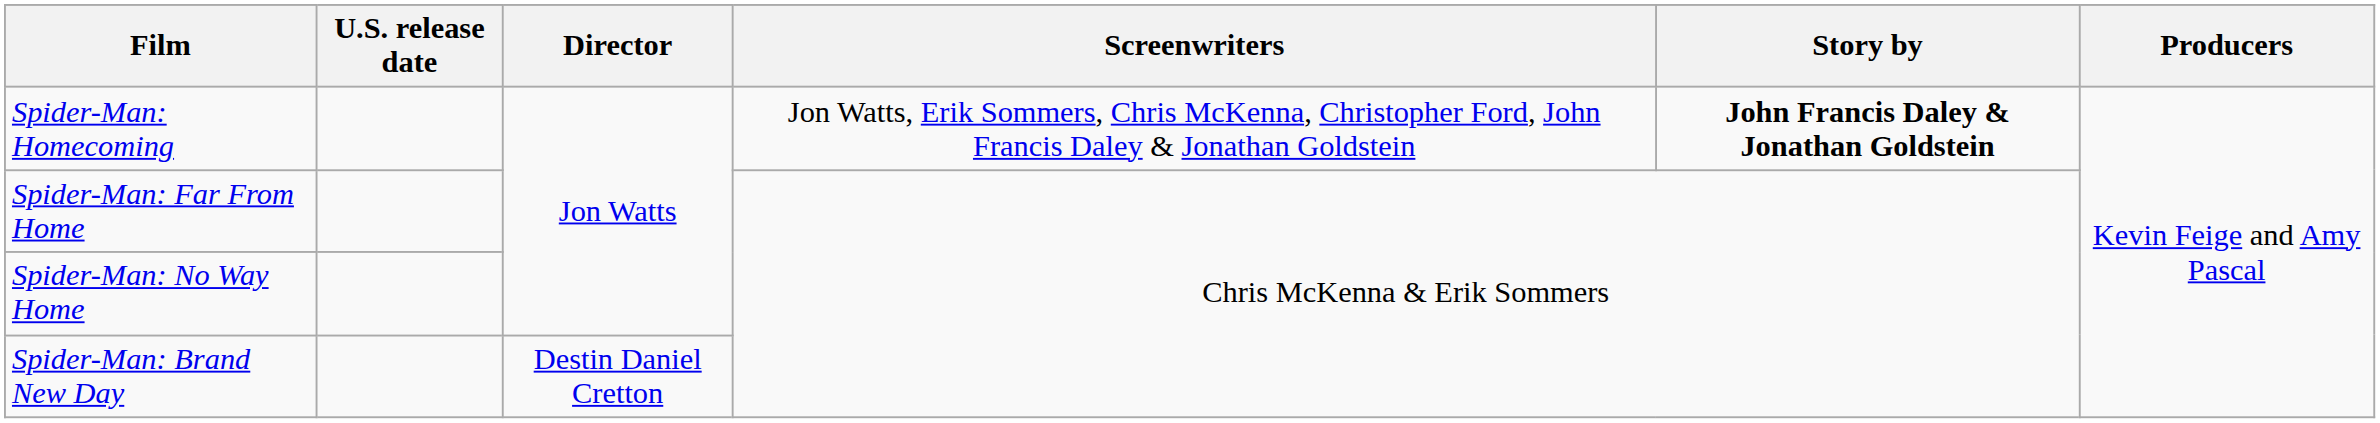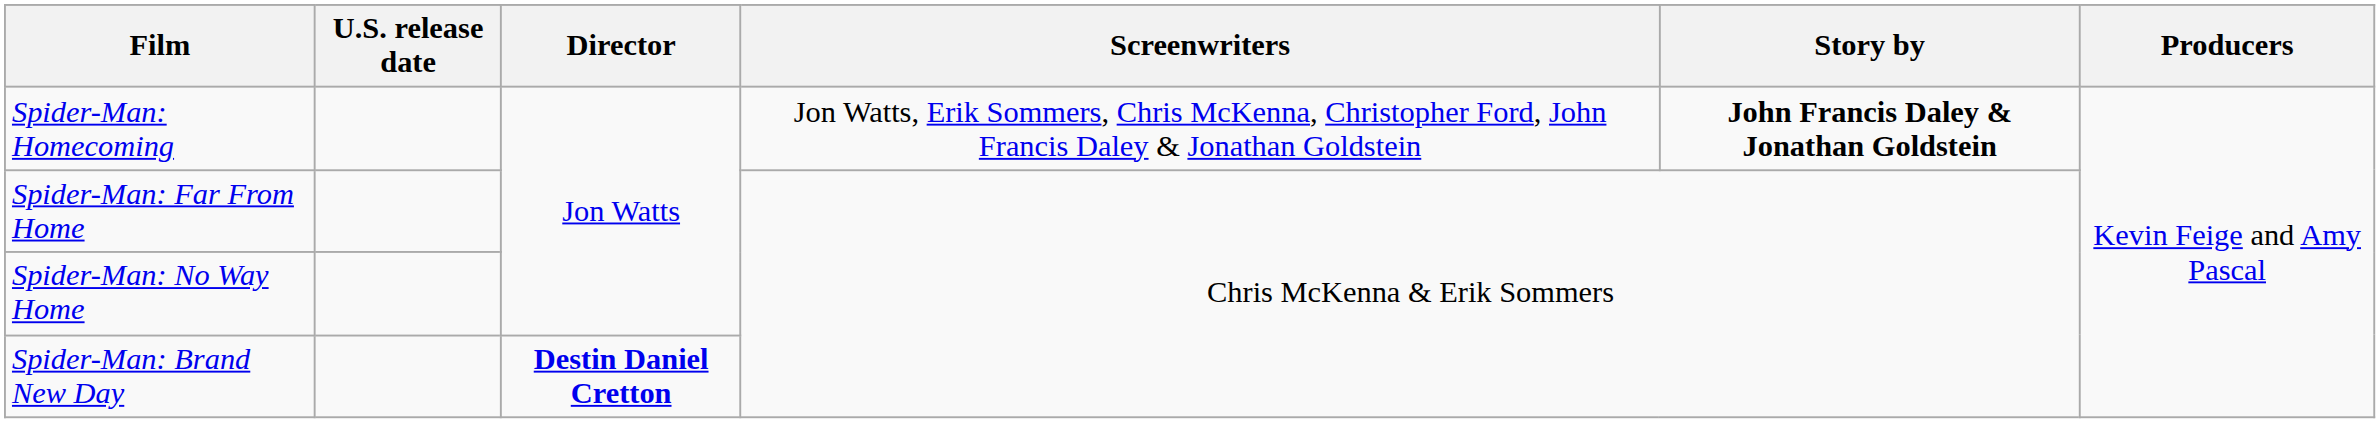(618, 375) normal -> (621, 375) bold
